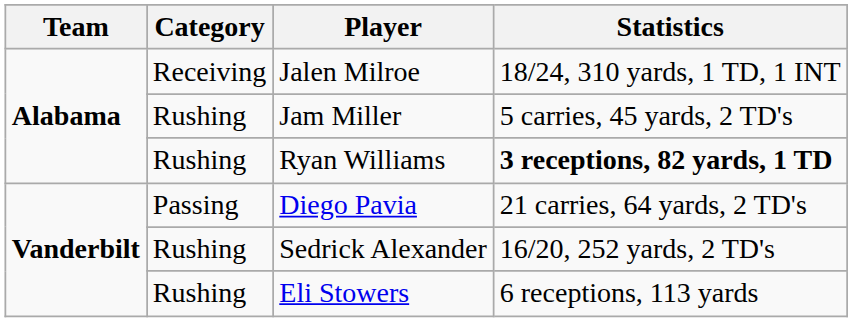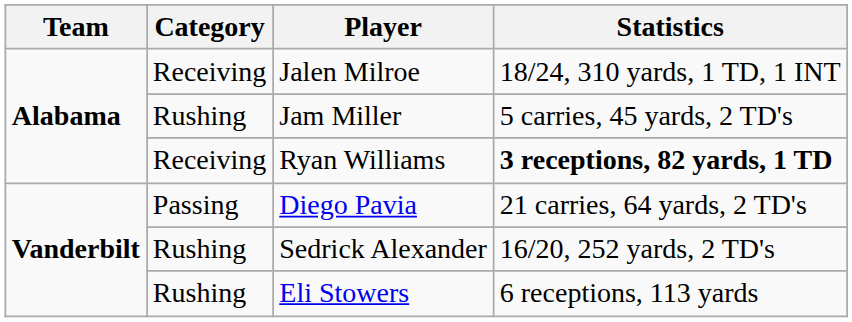(200, 159) Rushing -> (210, 159) Receiving
